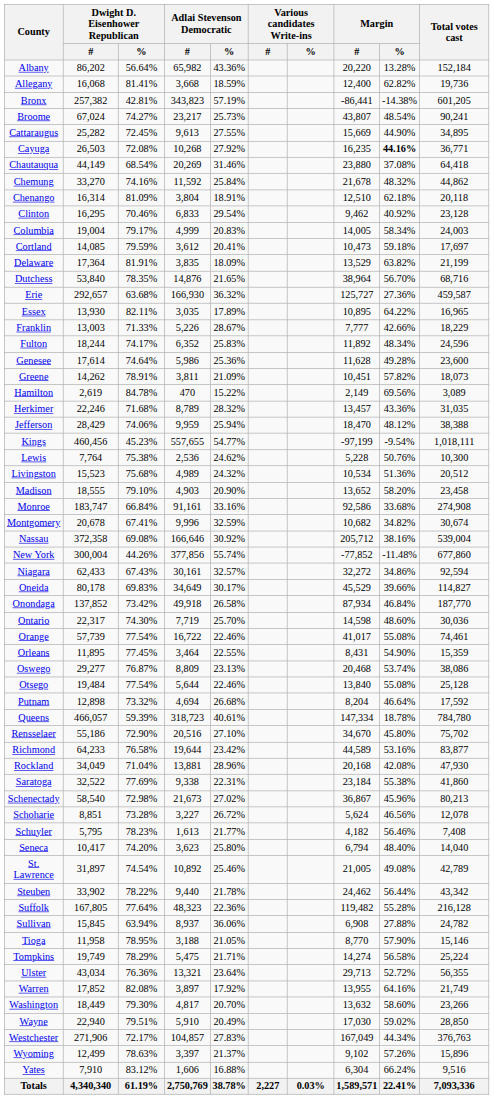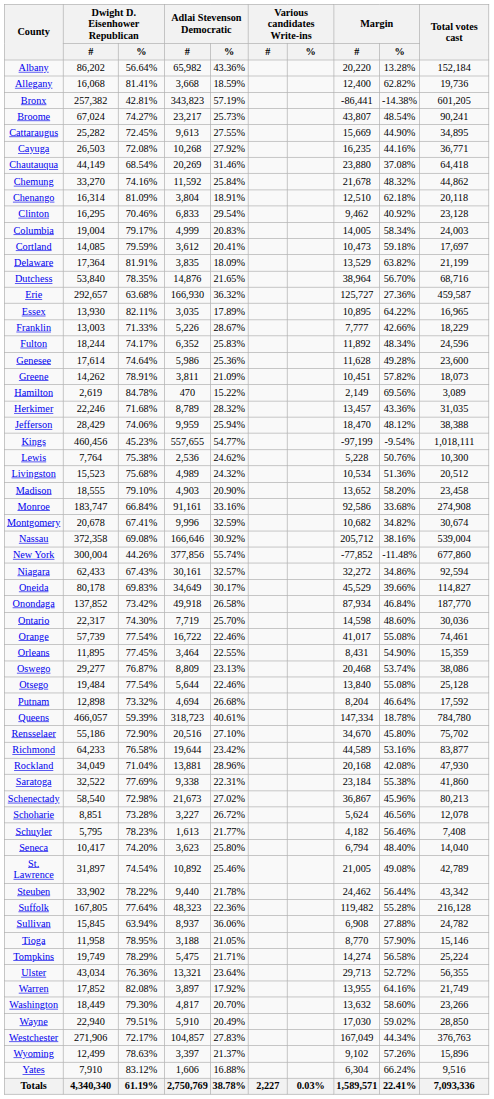(400, 149) bold -> (400, 149) normal
